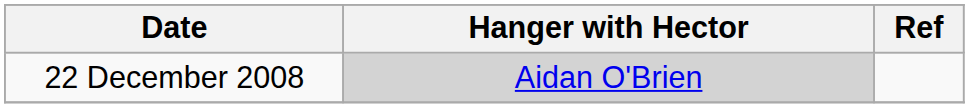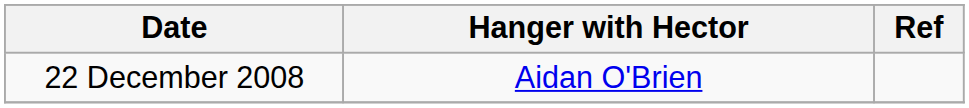(609, 77) lightgrey background -> (609, 77) no background
